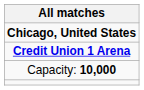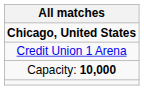(72, 51) bold -> (72, 51) normal
